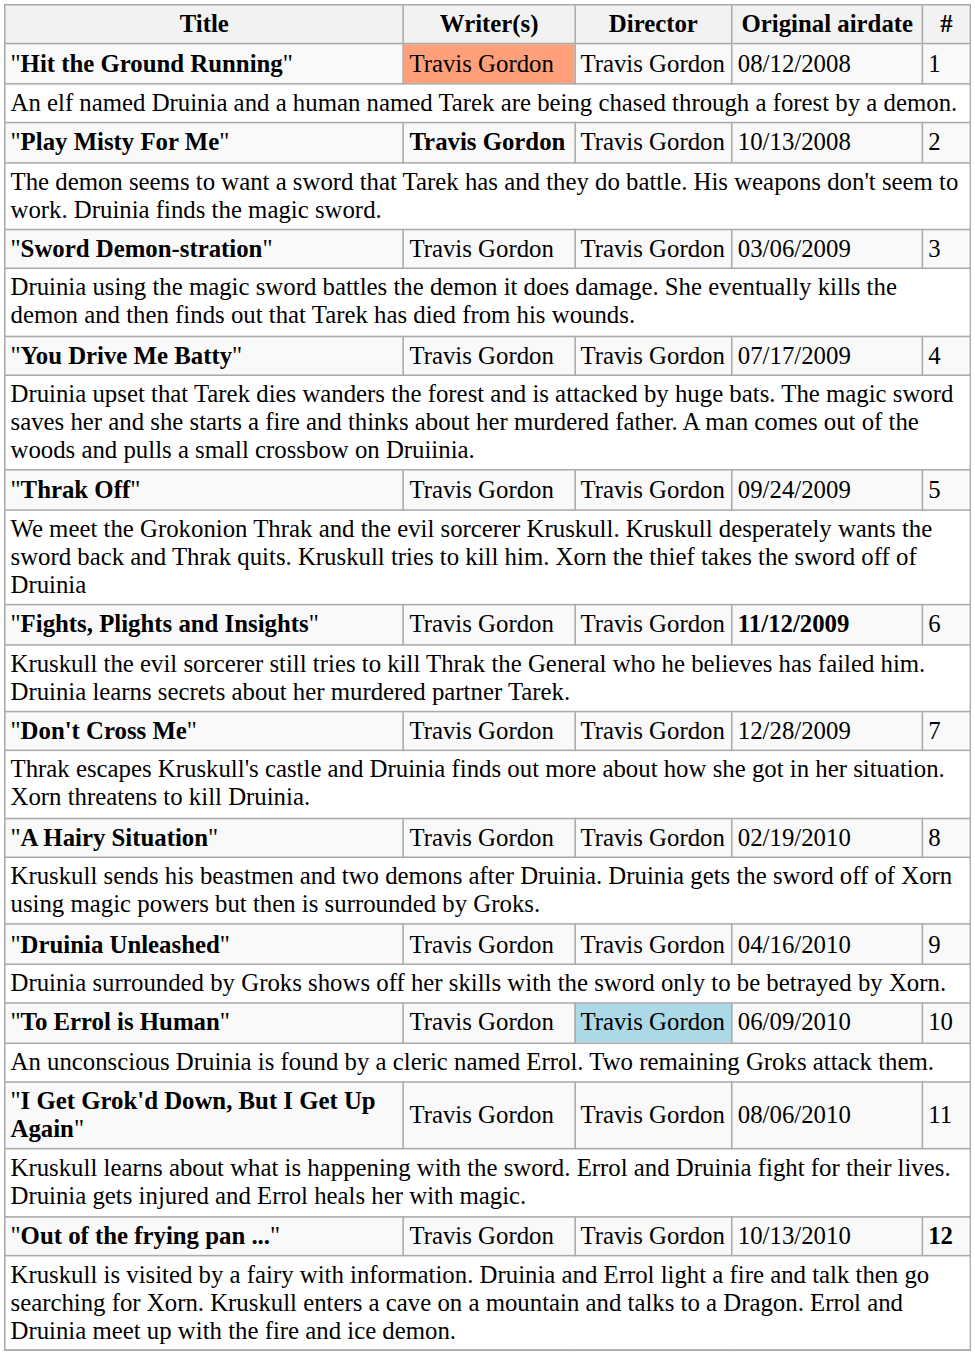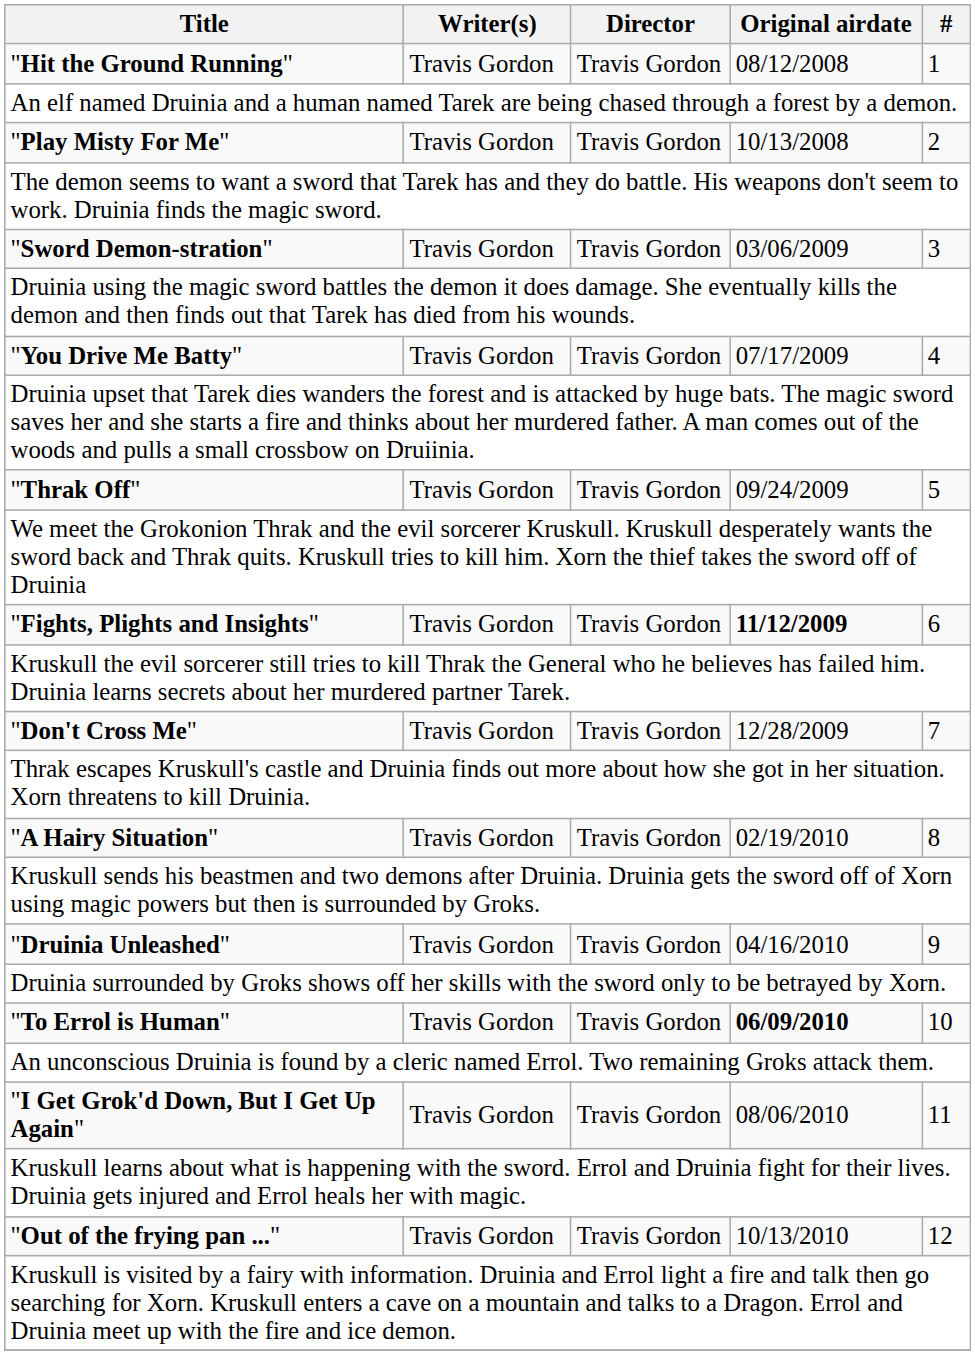(482, 63) lightsalmon background -> (482, 63) no background
(487, 142) bold -> (482, 142) normal
(653, 1022) lightblue background -> (649, 1022) no background
(794, 1022) normal -> (792, 1022) bold
(941, 1235) bold -> (940, 1235) normal
